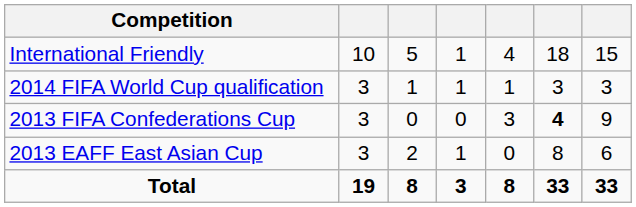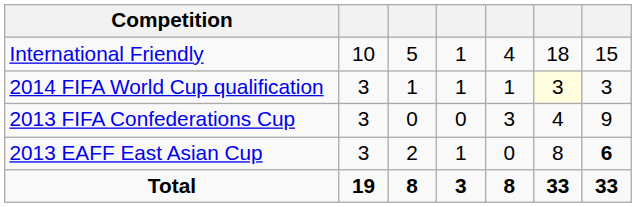(558, 86) no background -> (558, 86) lightyellow background
(558, 119) bold -> (558, 119) normal
(606, 152) normal -> (606, 152) bold
